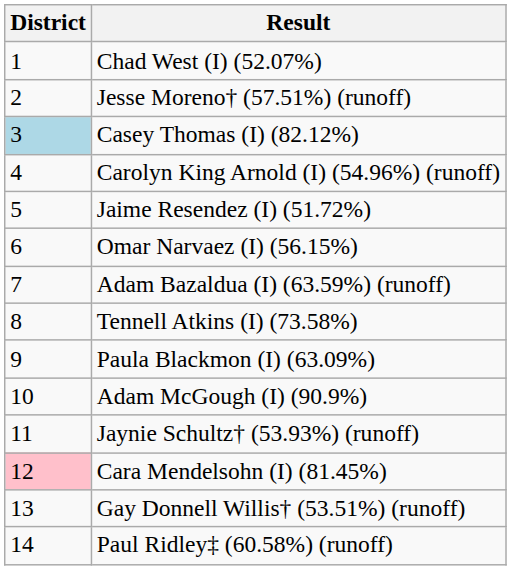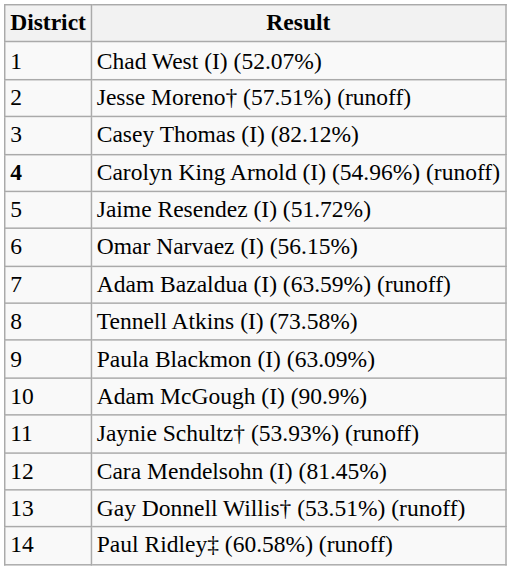(16, 135) lightblue background -> (16, 135) no background
(16, 172) normal -> (16, 172) bold
(22, 470) pink background -> (22, 470) no background
